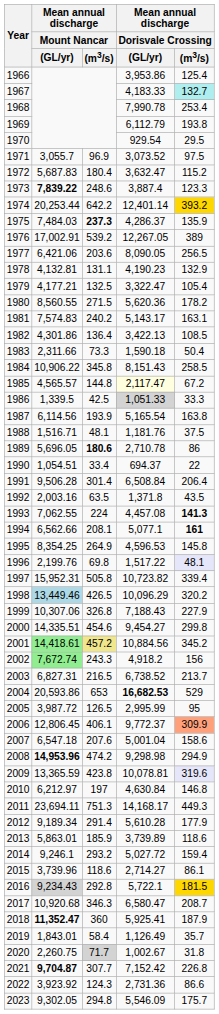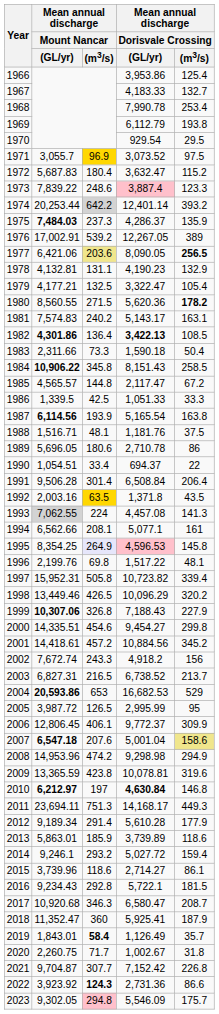(194, 91) paleturquoise background -> (194, 91) no background
(99, 156) no background -> (99, 156) gold background
(57, 189) bold -> (57, 189) normal
(145, 189) no background -> (145, 189) pink background
(99, 205) no background -> (99, 205) lightgrey background
(194, 205) gold background -> (194, 205) no background
(57, 221) normal -> (57, 221) bold
(99, 221) bold -> (99, 221) normal
(99, 254) no background -> (99, 254) khaki background
(194, 254) normal -> (194, 254) bold
(194, 302) normal -> (194, 302) bold
(57, 335) normal -> (57, 335) bold
(145, 335) normal -> (145, 335) bold
(57, 367) normal -> (57, 367) bold
(145, 384) lightyellow background -> (145, 384) no background
(145, 400) lightgrey background -> (145, 400) no background
(57, 416) normal -> (57, 416) bold
(99, 449) bold -> (99, 449) normal
(99, 497) no background -> (99, 497) gold background
(57, 514) no background -> (57, 514) lightgrey background
(194, 514) bold -> (194, 514) normal
(194, 530) bold -> (194, 530) normal
(99, 546) no background -> (99, 546) lavender background
(145, 546) no background -> (145, 546) pink background
(194, 562) lavender background -> (194, 562) no background
(57, 595) lightblue background -> (57, 595) no background
(57, 611) normal -> (57, 611) bold
(57, 644) lightgreen background -> (57, 644) no background
(99, 644) khaki background -> (99, 644) no background
(57, 660) lightgreen background -> (57, 660) no background
(57, 692) normal -> (57, 692) bold
(145, 692) bold -> (145, 692) normal
(194, 725) lightsalmon background -> (194, 725) no background
(57, 741) normal -> (57, 741) bold
(194, 741) no background -> (194, 741) khaki background
(57, 757) bold -> (57, 757) normal
(194, 773) lavender background -> (194, 773) no background
(57, 790) normal -> (57, 790) bold
(145, 790) normal -> (145, 790) bold
(57, 887) lightgrey background -> (57, 887) no background
(194, 887) gold background -> (194, 887) no background
(57, 920) bold -> (57, 920) normal
(99, 936) normal -> (99, 936) bold
(99, 952) lightgrey background -> (99, 952) no background
(57, 968) bold -> (57, 968) normal
(99, 985) normal -> (99, 985) bold
(99, 1001) no background -> (99, 1001) pink background
